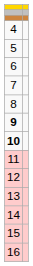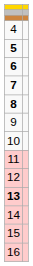(14, 48) normal -> (14, 48) bold
(14, 66) normal -> (14, 66) bold
(14, 85) normal -> (14, 85) bold
(14, 104) normal -> (14, 104) bold
(14, 122) bold -> (14, 122) normal
(14, 141) bold -> (14, 141) normal
(14, 196) normal -> (14, 196) bold
